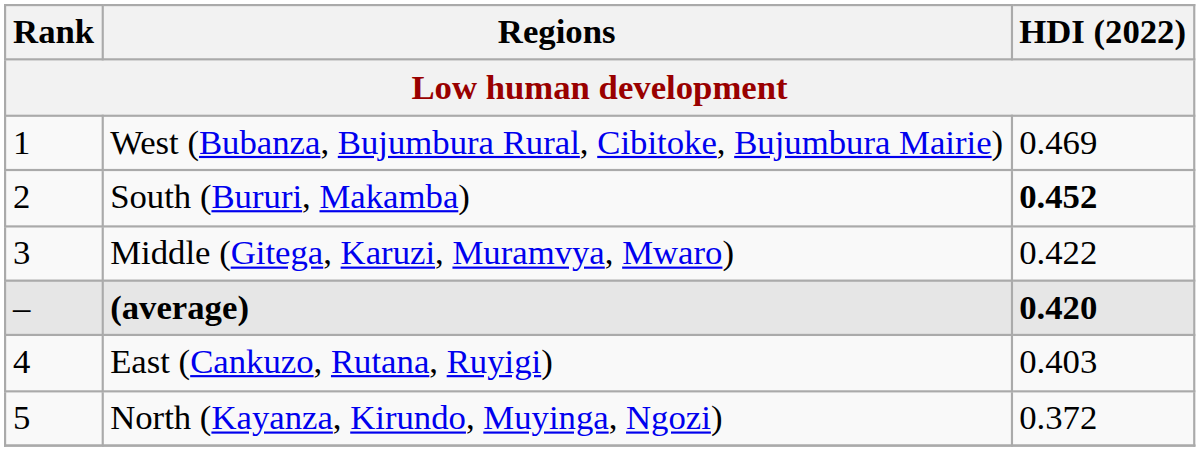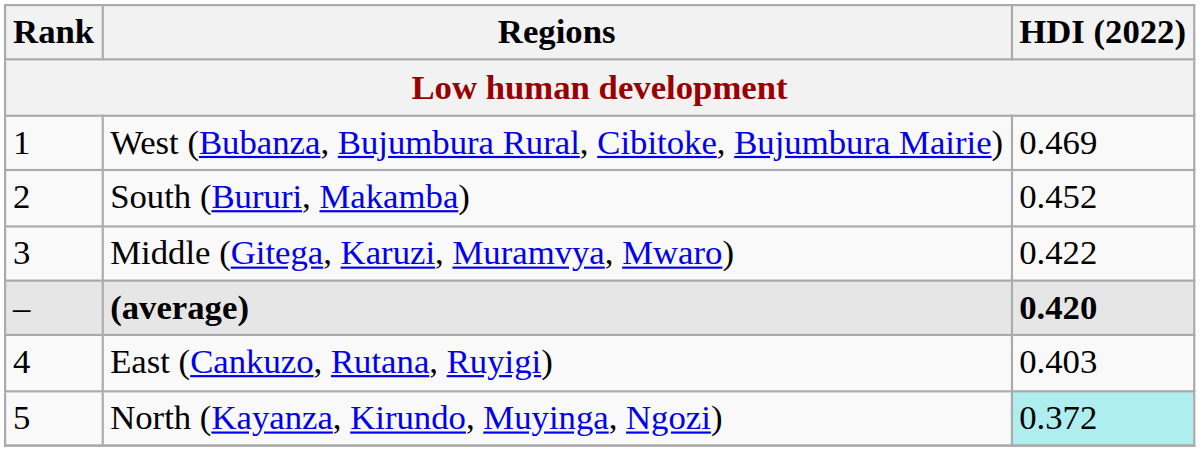(1058, 197) bold -> (1058, 197) normal
(1058, 417) no background -> (1058, 417) paleturquoise background
